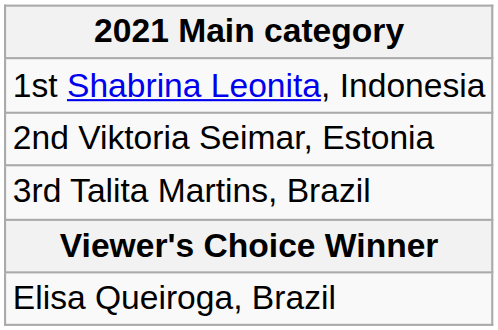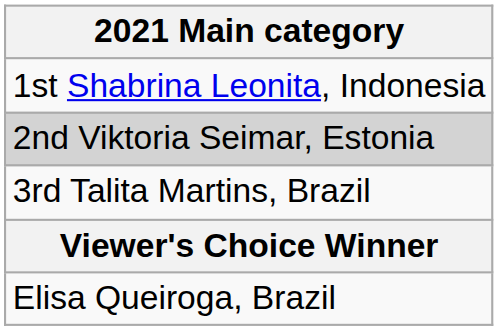(224, 138) no background -> (224, 138) lightgrey background
